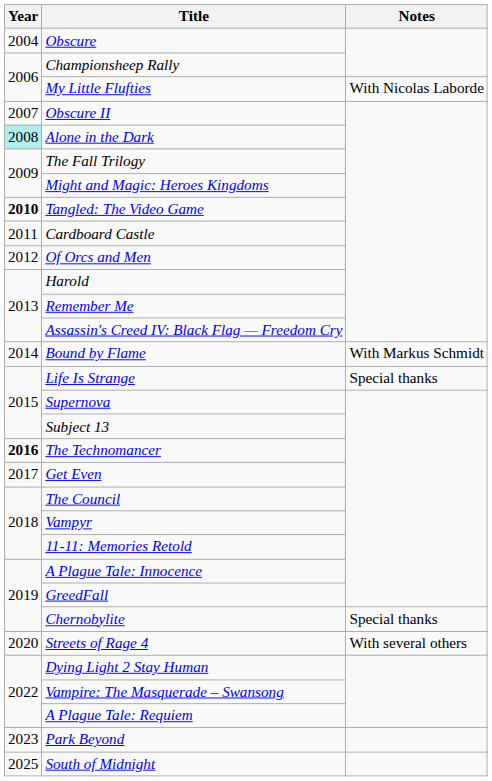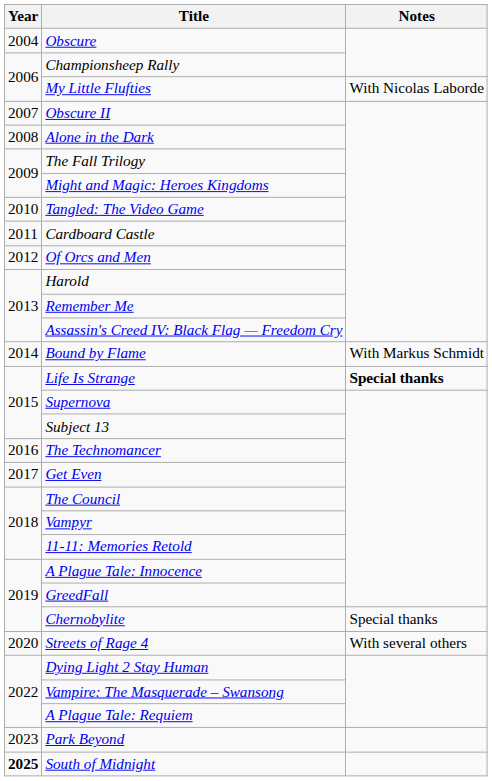(23, 137) paleturquoise background -> (23, 137) no background
(23, 209) bold -> (23, 209) normal
(394, 378) normal -> (397, 378) bold
(23, 450) bold -> (23, 450) normal
(23, 763) normal -> (23, 763) bold
